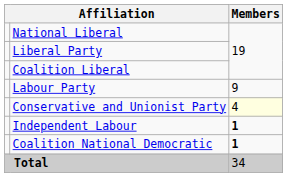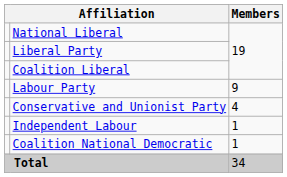(235, 107) lightyellow background -> (235, 107) no background
(235, 126) bold -> (235, 126) normal
(235, 144) bold -> (235, 144) normal
